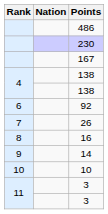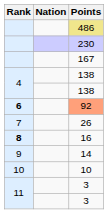(86, 28) no background -> (86, 28) khaki background
(19, 106) normal -> (19, 106) bold
(86, 106) no background -> (86, 106) lightsalmon background
(19, 138) normal -> (19, 138) bold
